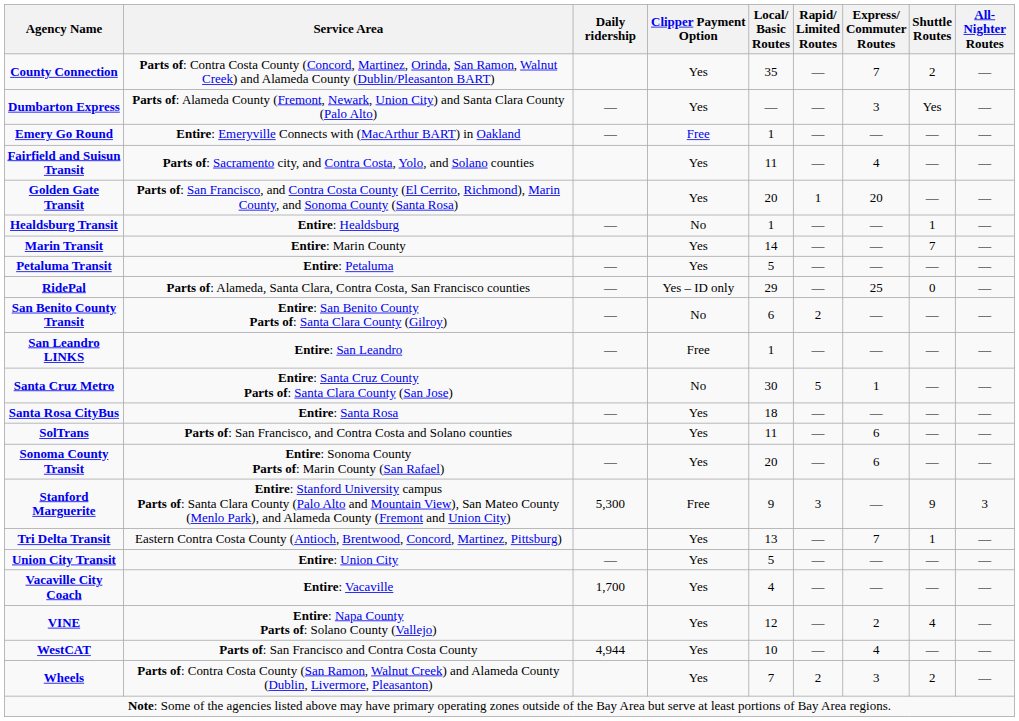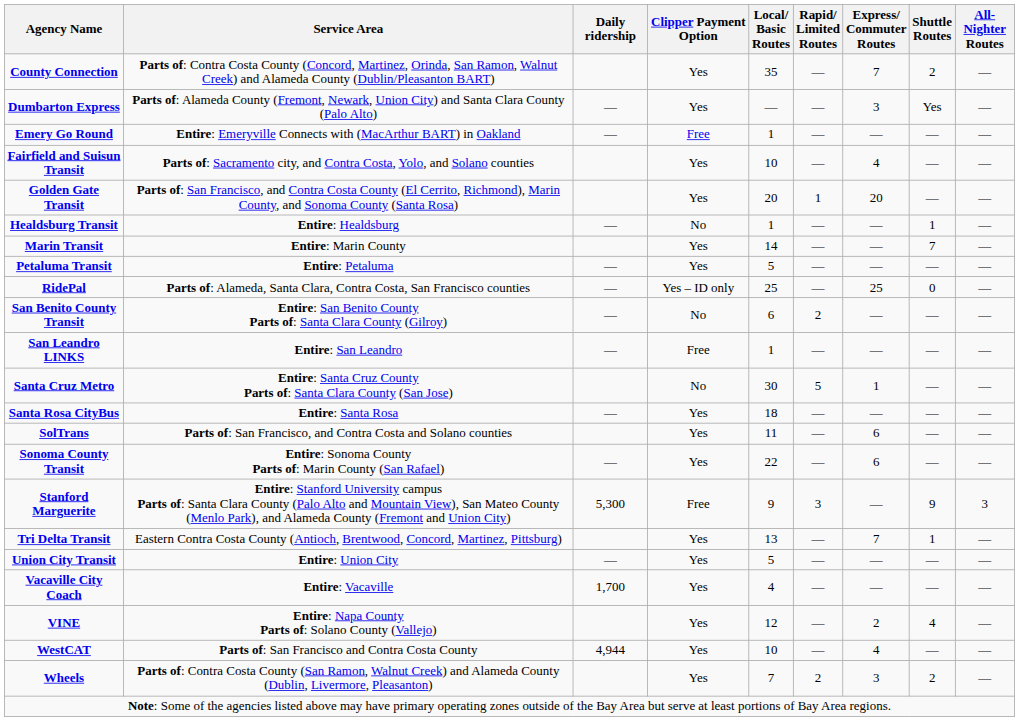(771, 162) 11 -> (771, 162) 10
(771, 287) 29 -> (771, 287) 25
(771, 461) 20 -> (771, 461) 22
